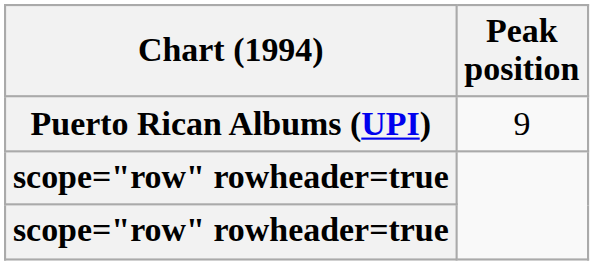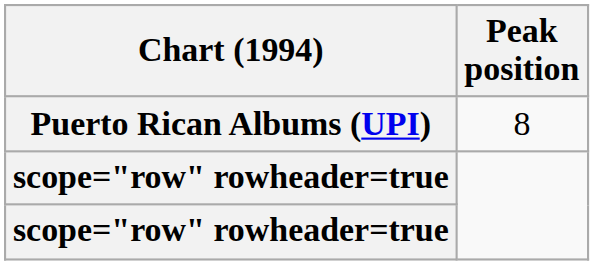(522, 123) 9 -> (522, 123) 8
